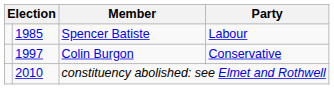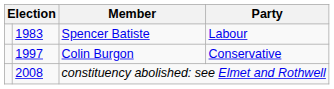(29, 34) 1985 -> (29, 34) 1983
(29, 73) 2010 -> (29, 73) 2008
